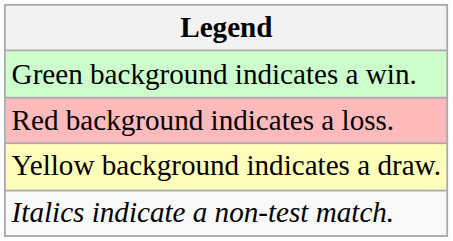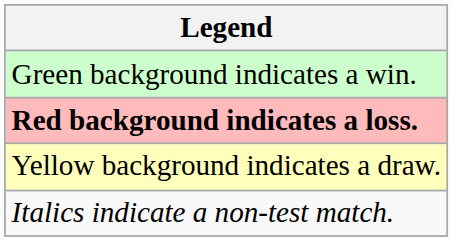(203, 119) normal -> (215, 119) bold
